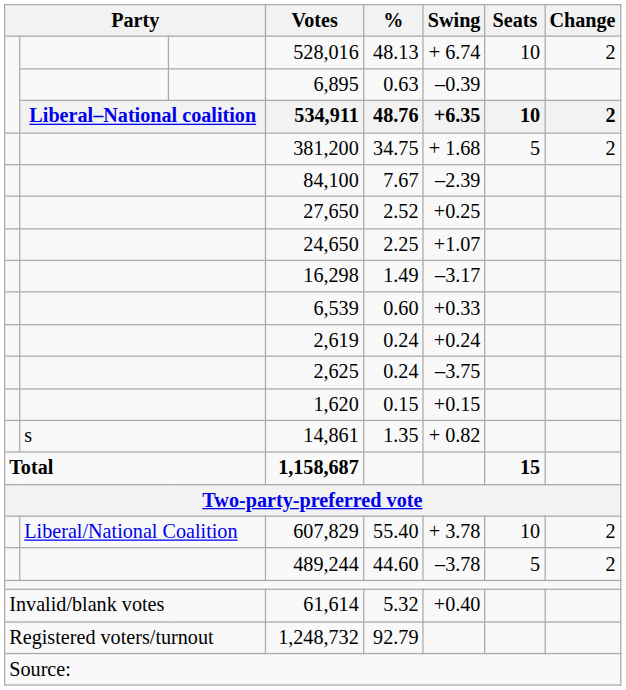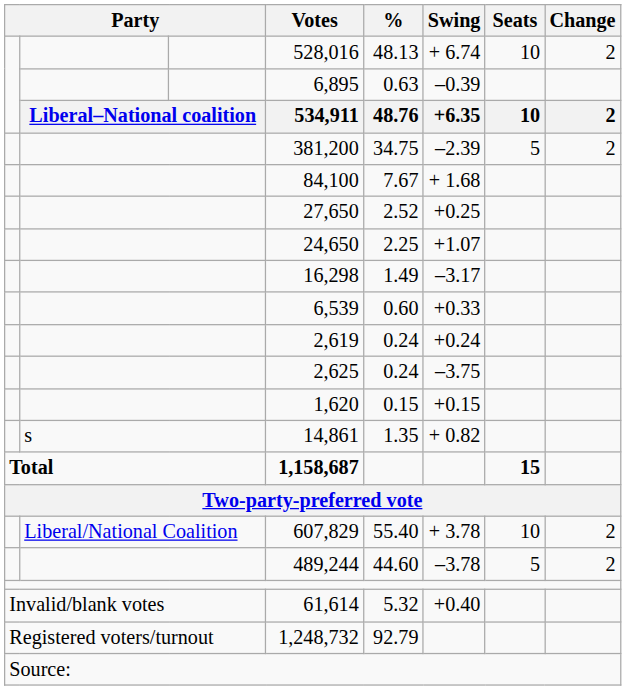(455, 148) + 1.68 -> (458, 148) –2.39
(458, 180) –2.39 -> (455, 180) + 1.68
